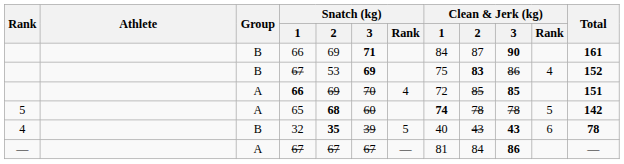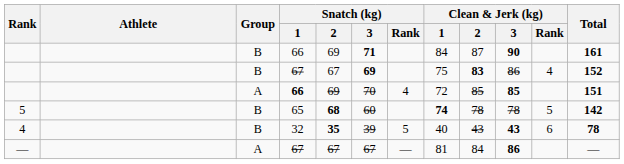(334, 71) 53 -> (334, 71) 67
(258, 110) A -> (258, 110) B
